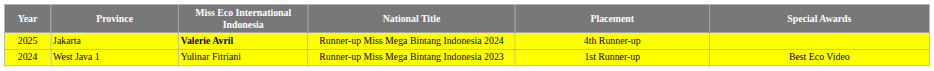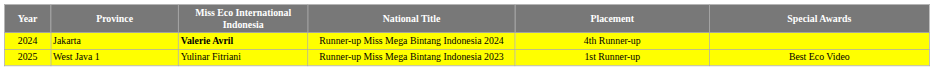(28, 41) 2025 -> (28, 41) 2024
(28, 57) 2024 -> (28, 57) 2025
